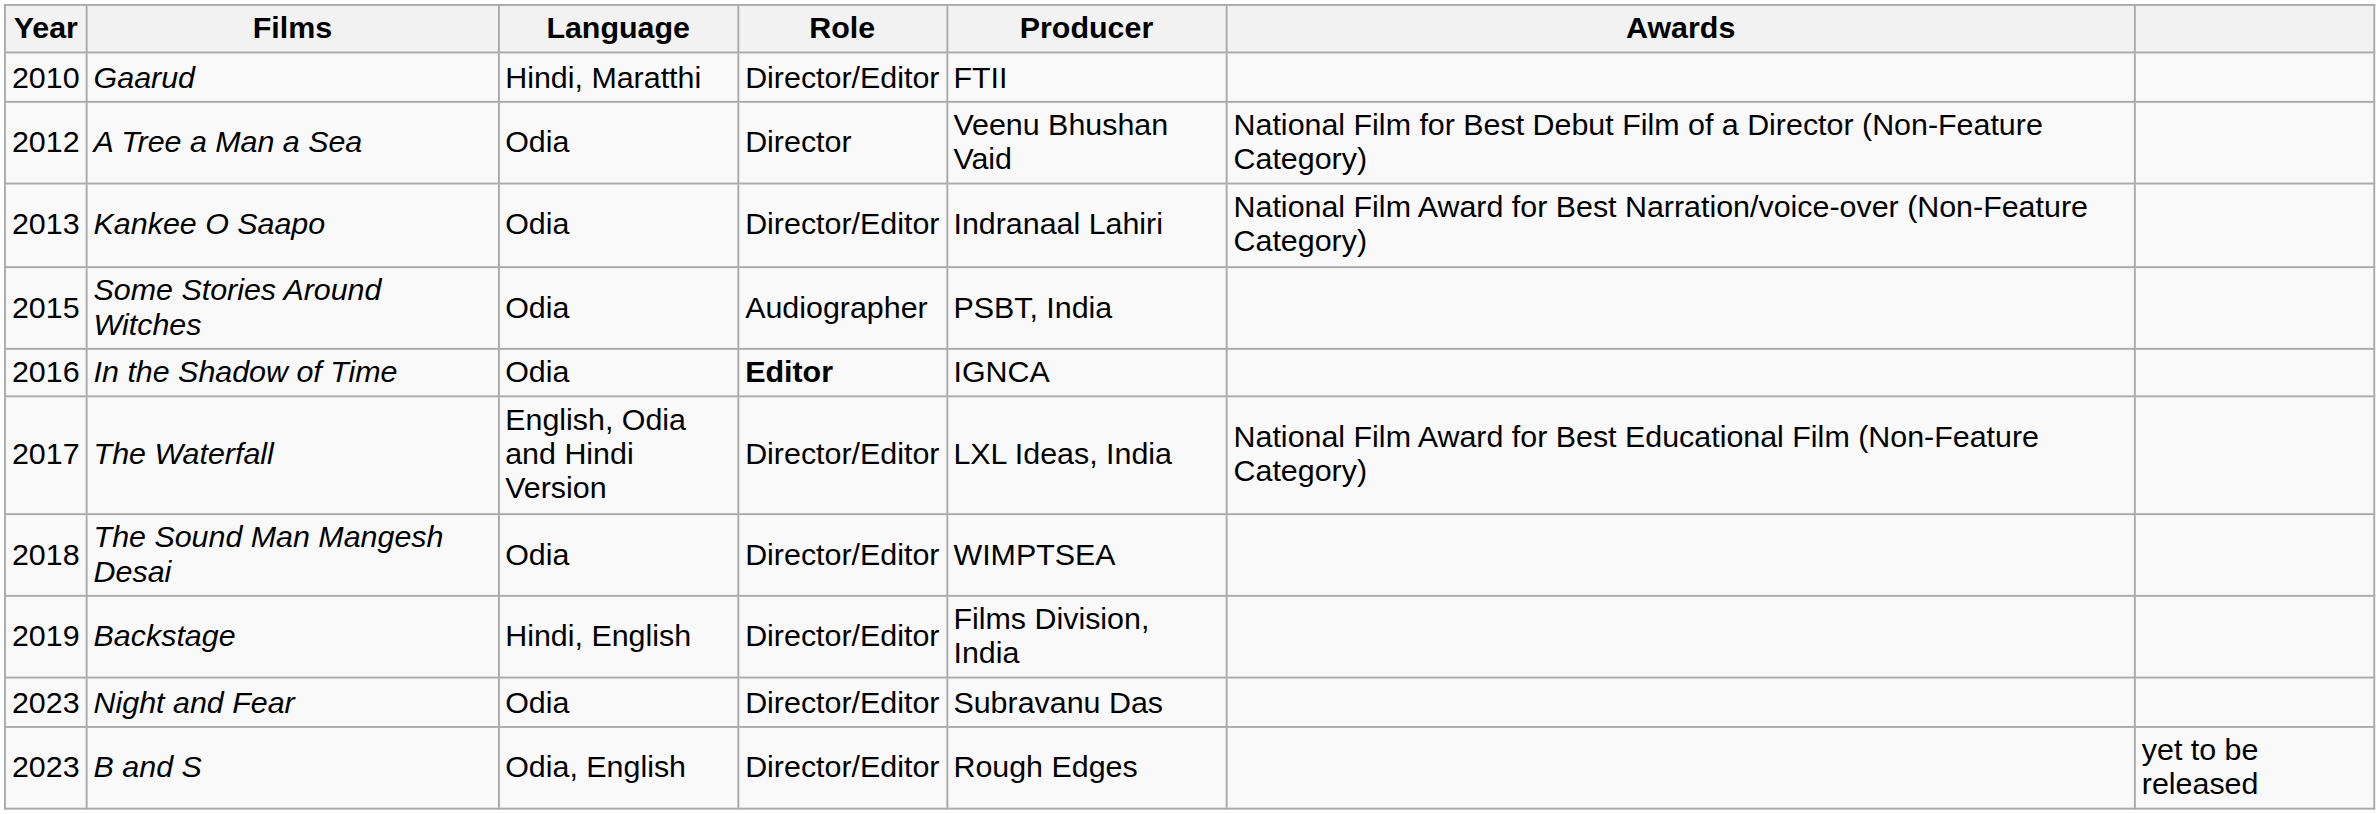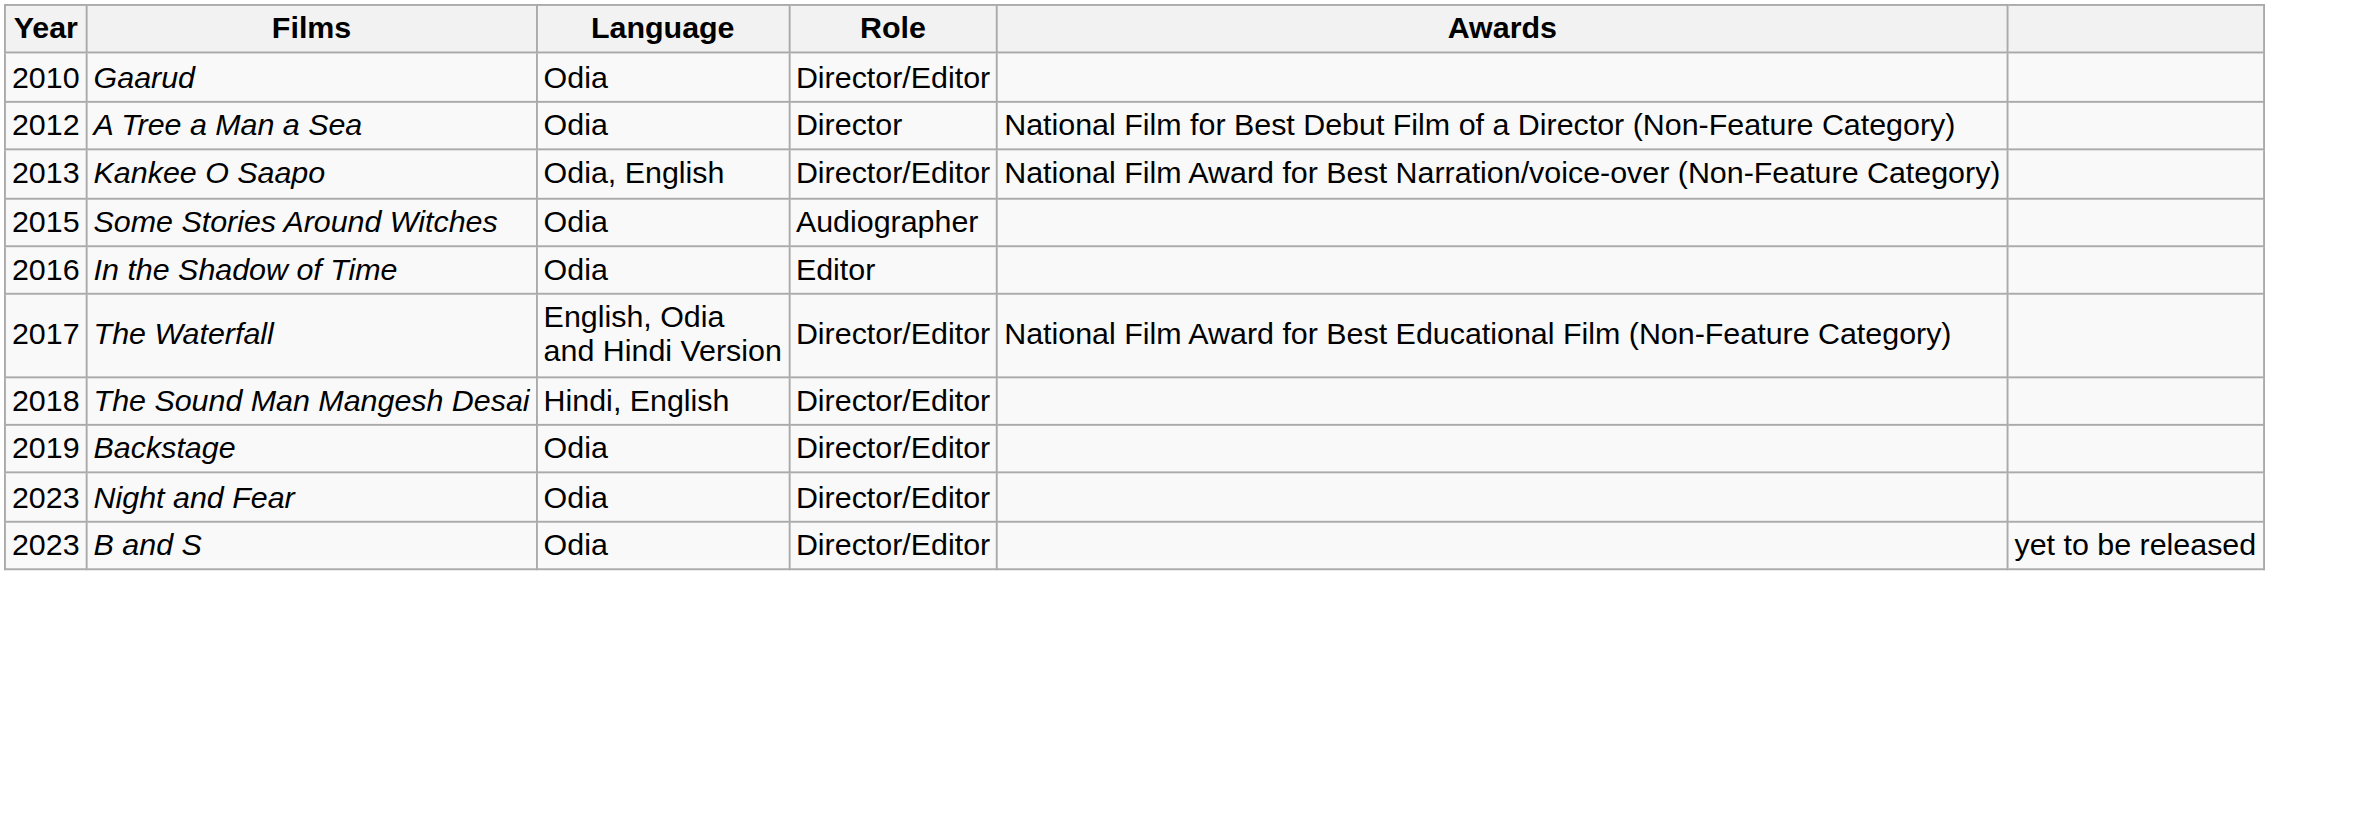- column: (1086, 28)
(603, 76) Hindi, Maratthi -> (576, 76) Odia
(537, 224) Odia -> (634, 173) Odia, English
(789, 372) bold -> (836, 269) normal
(537, 554) Odia -> (637, 400) Hindi, English
(598, 636) Hindi, English -> (576, 448) Odia
(596, 767) Odia, English -> (576, 544) Odia
